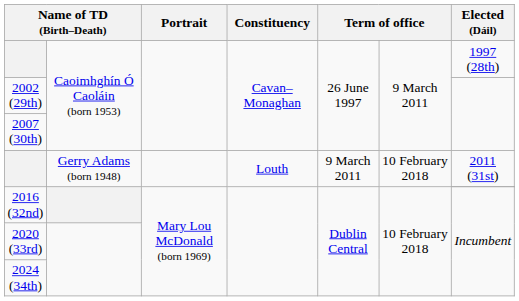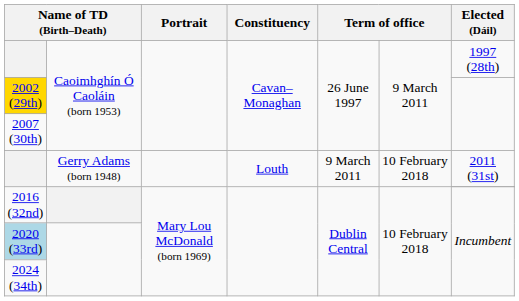(25, 95) no background -> (25, 95) gold background
(25, 241) no background -> (25, 241) lightblue background
